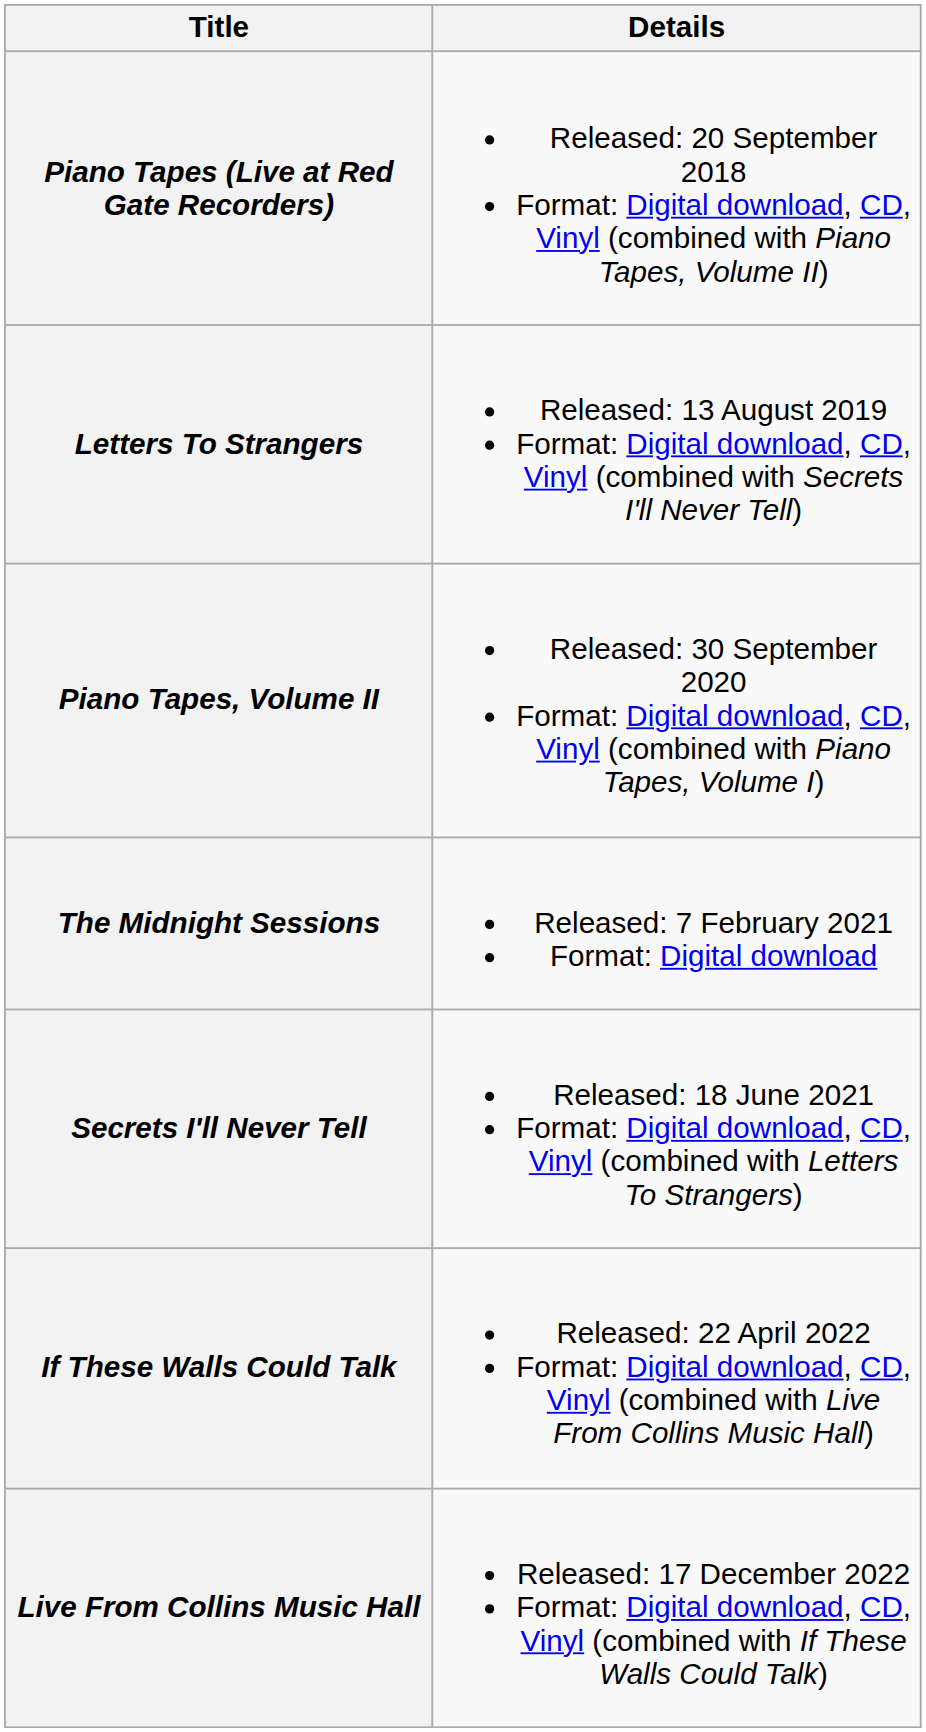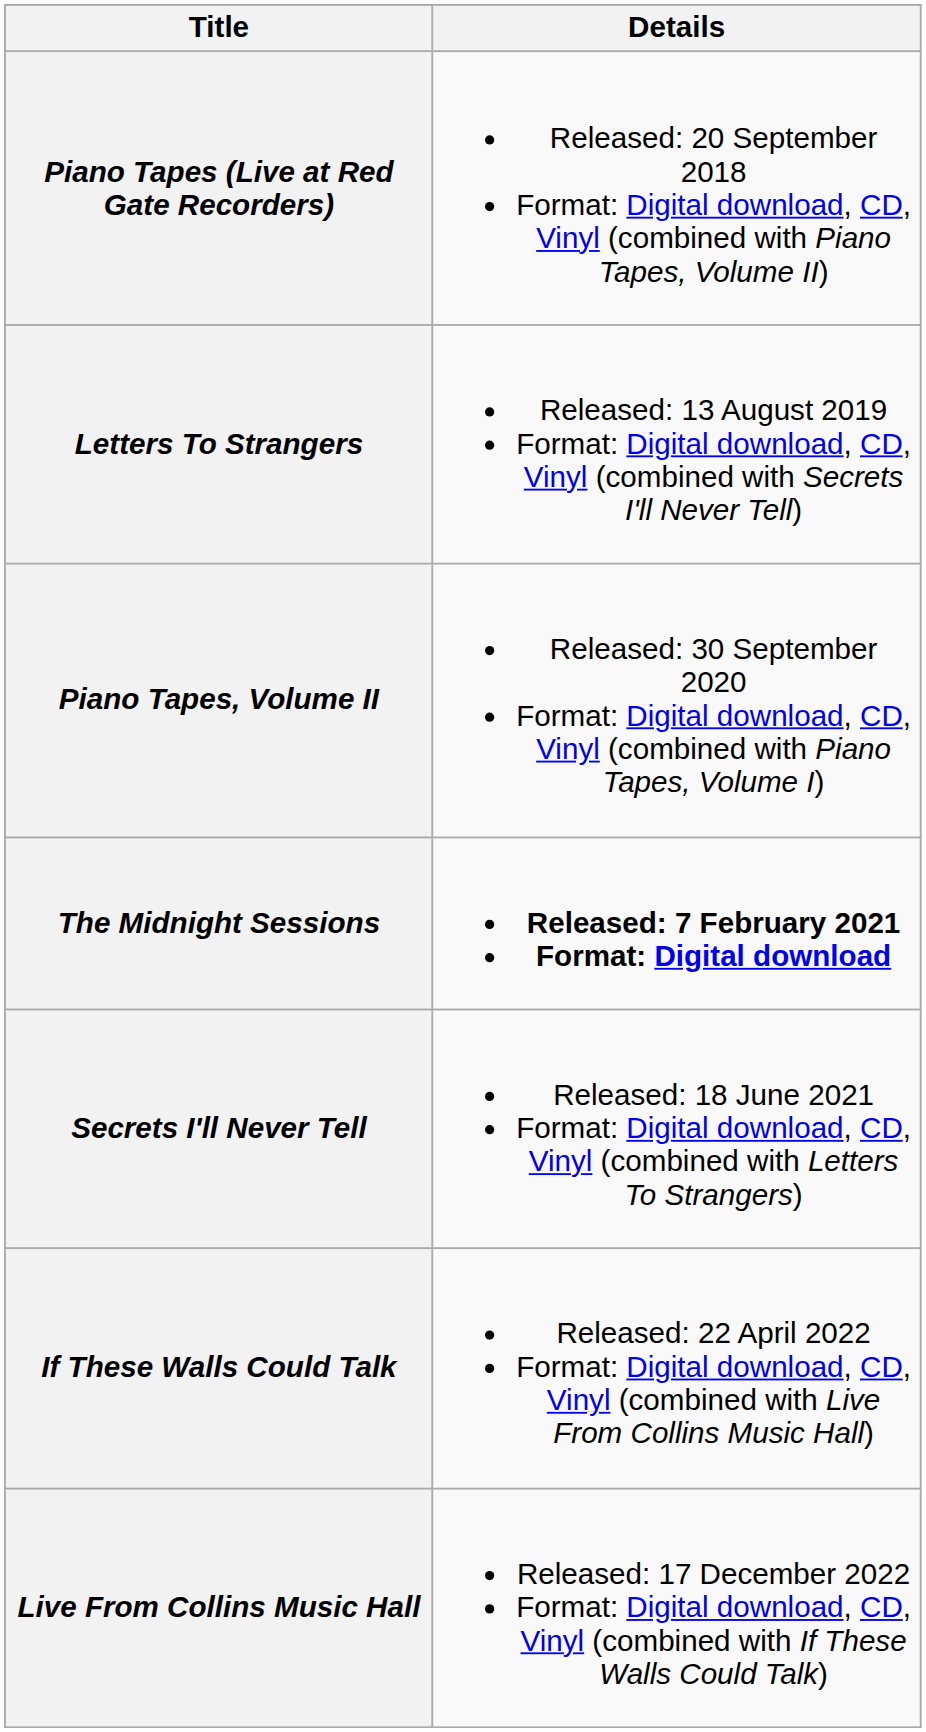(677, 940) normal -> (677, 940) bold
